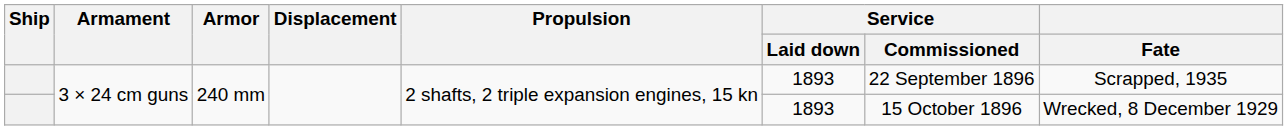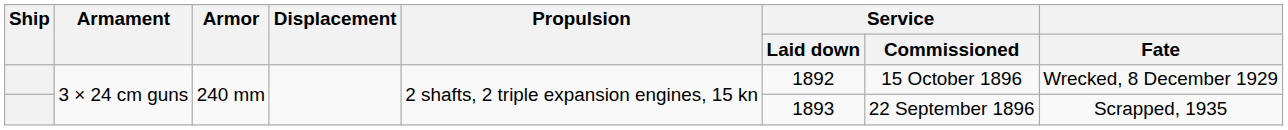(813, 79) 1893 -> (813, 79) 1892
(952, 79) 22 September 1896 -> (952, 79) 15 October 1896
(1161, 79) Scrapped, 1935 -> (1161, 79) Wrecked, 8 December 1929
(952, 109) 15 October 1896 -> (952, 109) 22 September 1896
(1161, 109) Wrecked, 8 December 1929 -> (1161, 109) Scrapped, 1935
